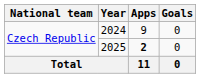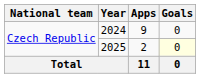(144, 47) bold -> (144, 47) normal
(177, 47) no background -> (177, 47) lightyellow background
